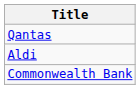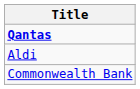(29, 34) normal -> (29, 34) bold
